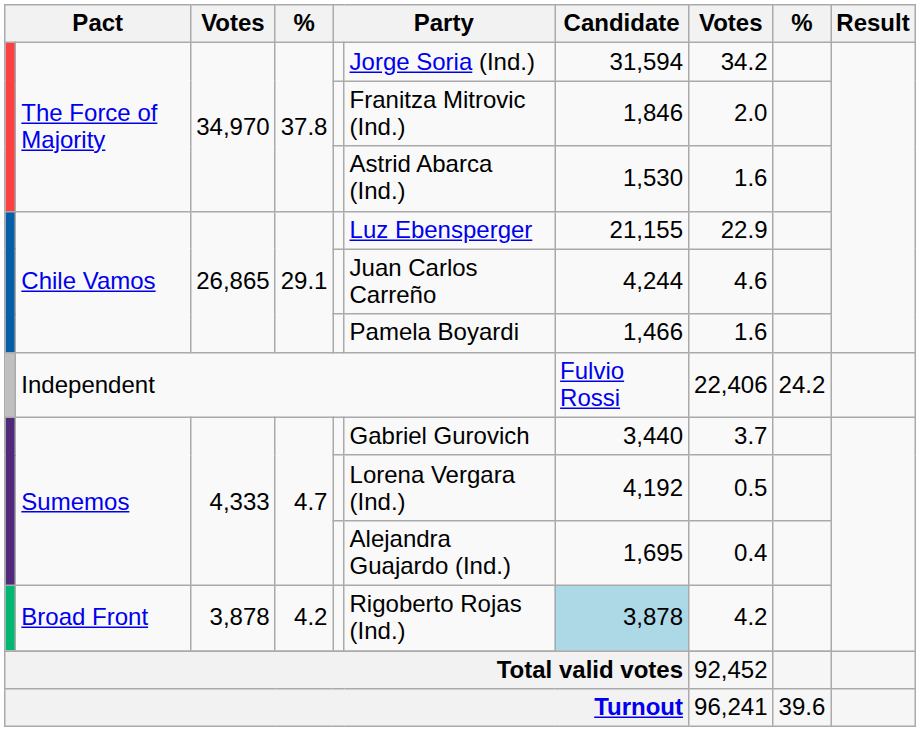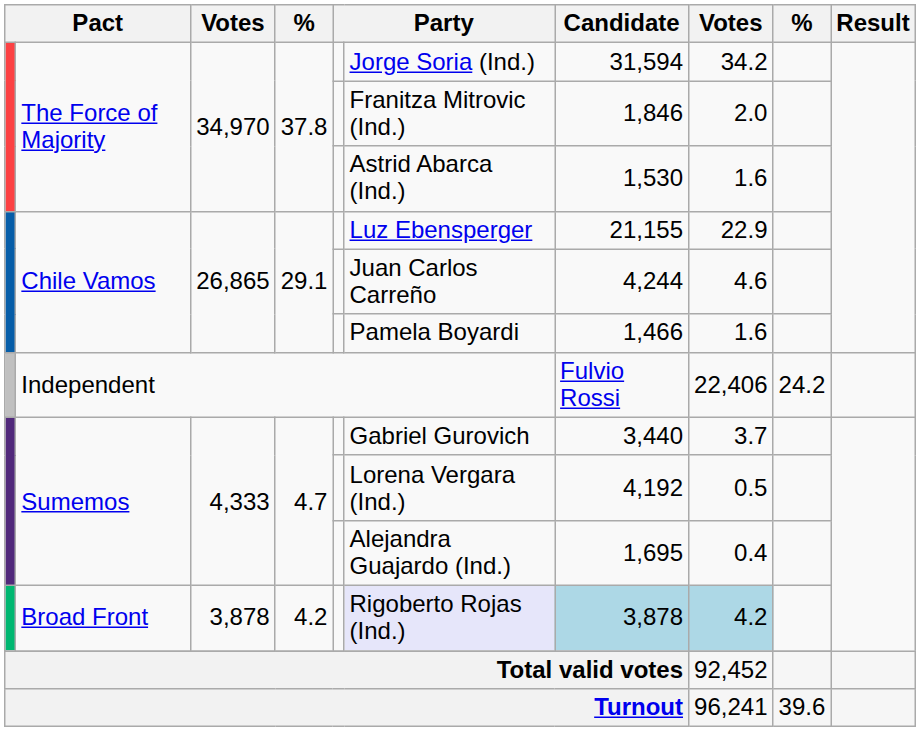(436, 617) no background -> (436, 617) lavender background
(751, 617) no background -> (751, 617) lightblue background
